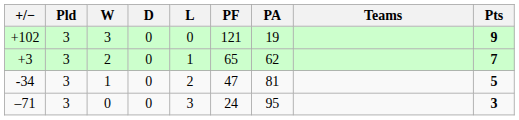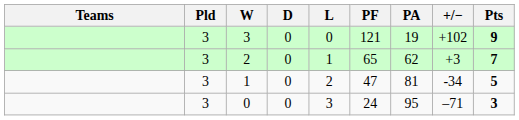columns swapped: (383, 15) <-> (25, 15)
